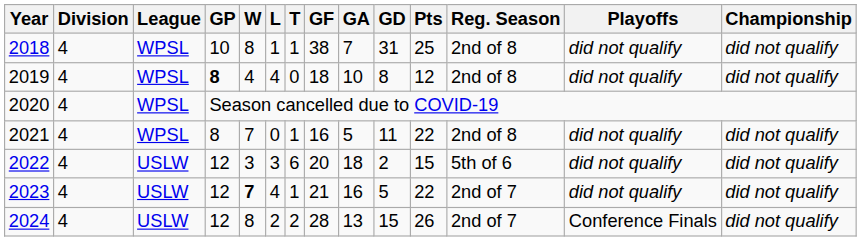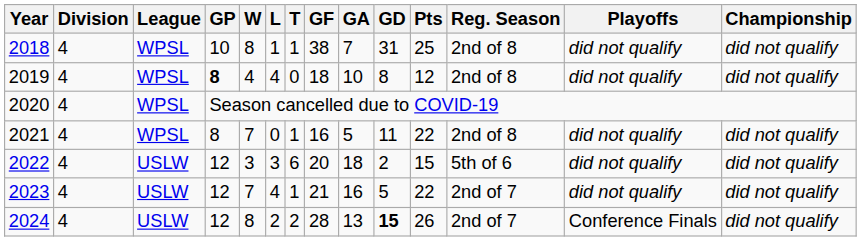(249, 192) bold -> (249, 192) normal
(389, 221) normal -> (389, 221) bold
